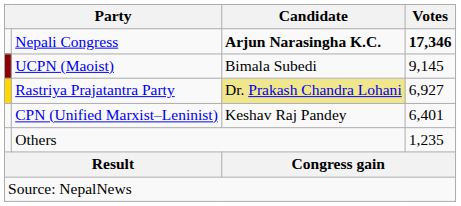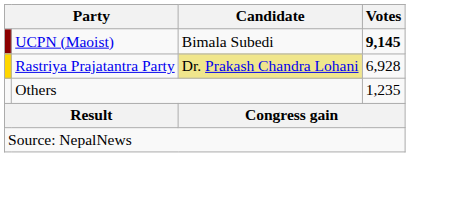- row: (67, 41)
(426, 66) normal -> (383, 41) bold
(426, 90) 6,927 -> (383, 66) 6,928
- row: (117, 115)
